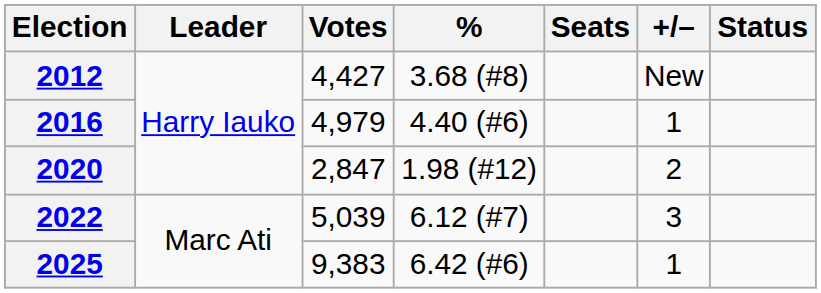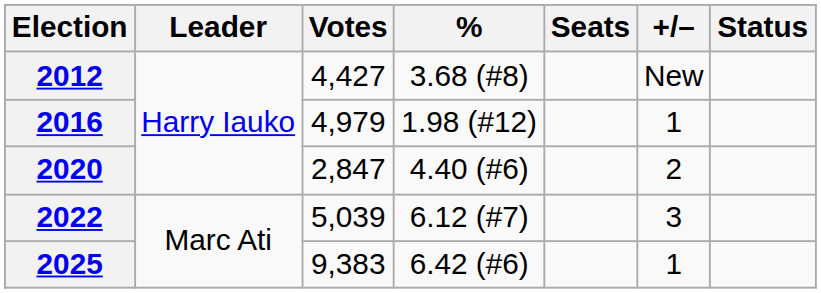(469, 122) 4.40 (#6) -> (469, 122) 1.98 (#12)
(469, 169) 1.98 (#12) -> (469, 169) 4.40 (#6)
